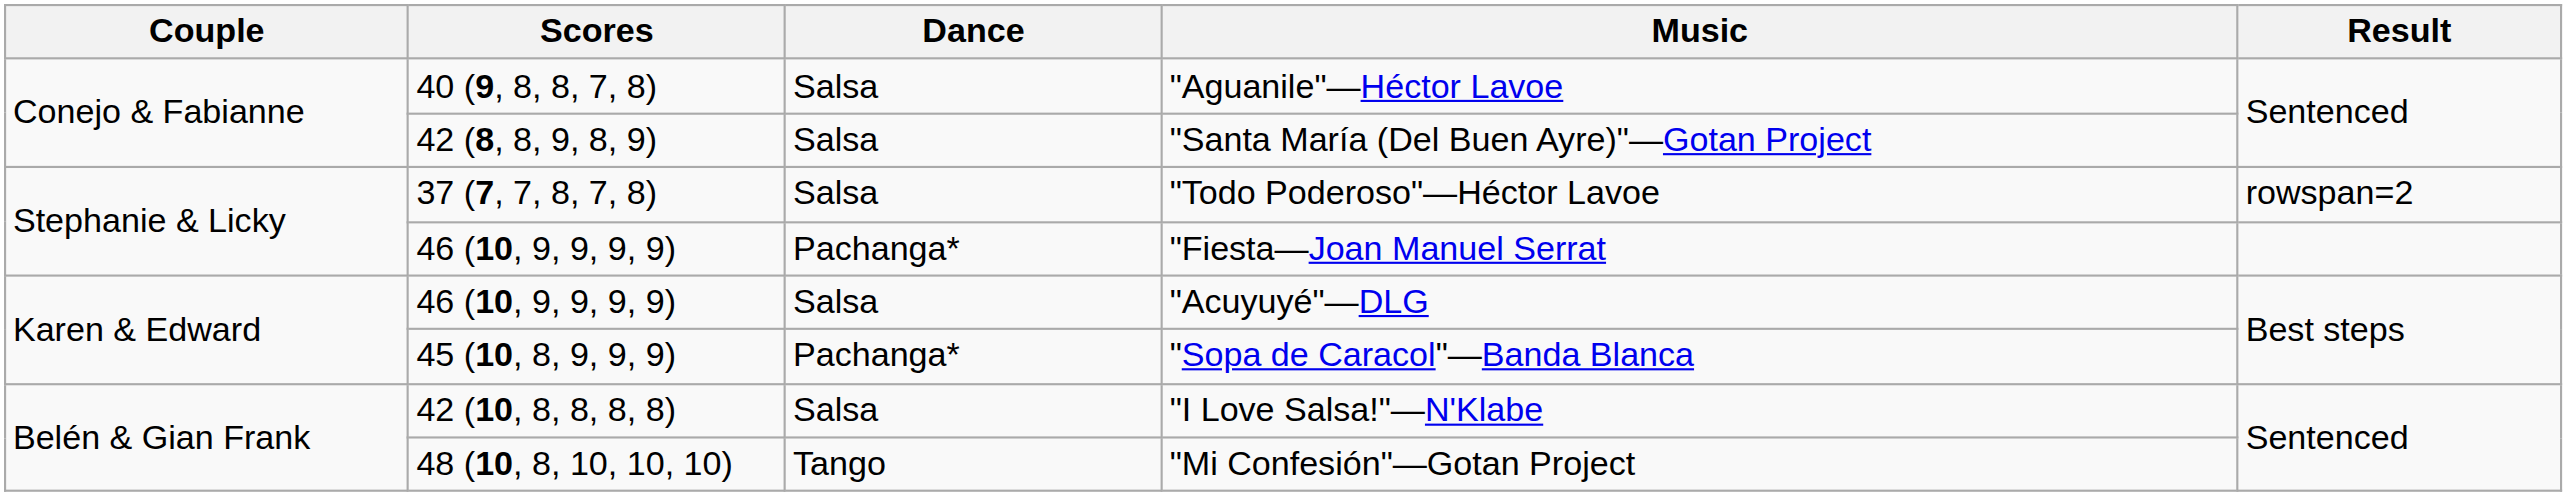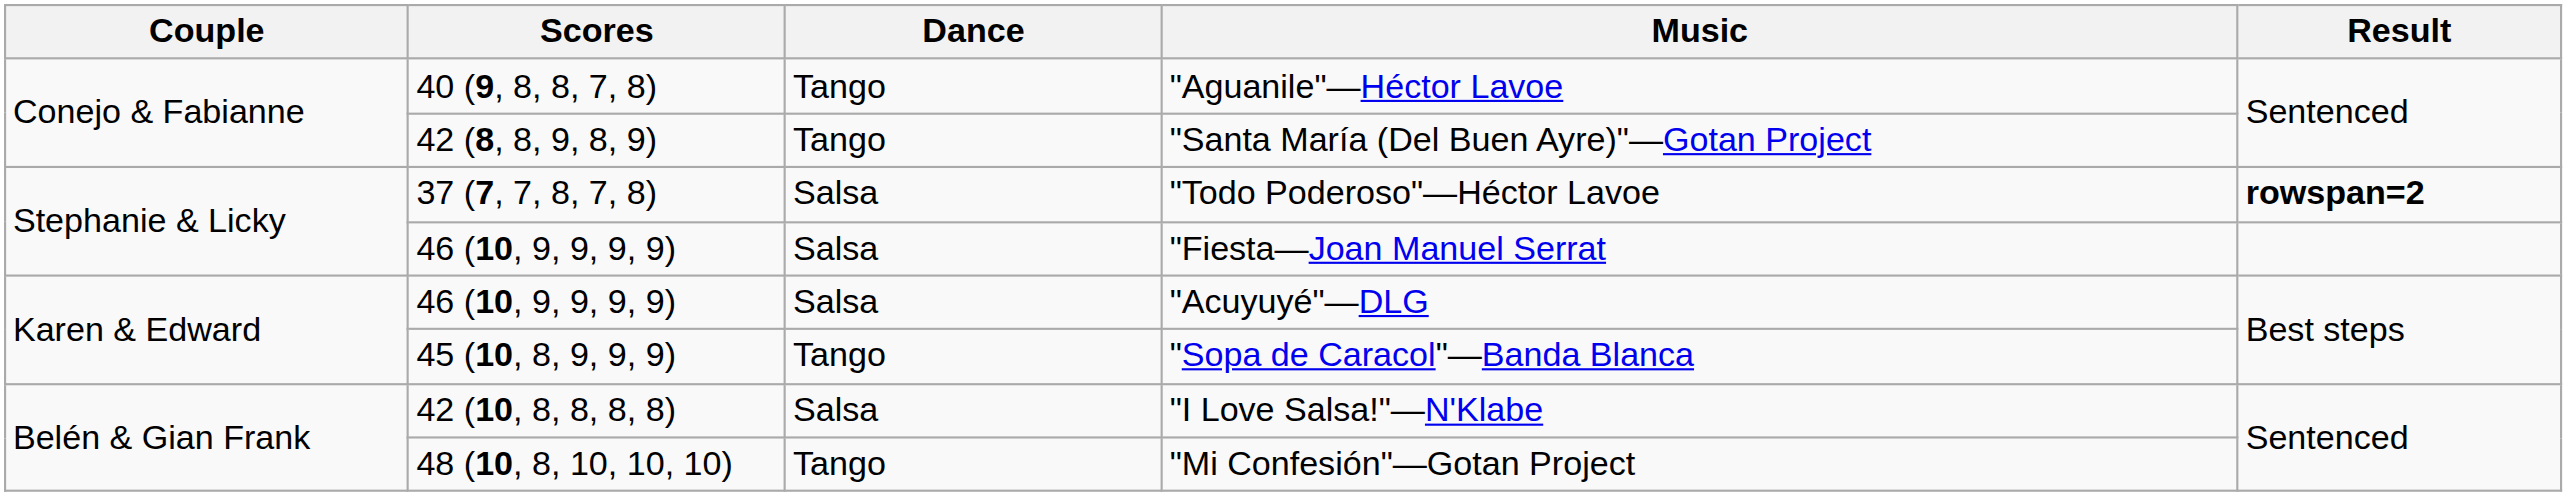(836, 85) Salsa -> (839, 85) Tango
(836, 139) Salsa -> (839, 139) Tango
(2329, 193) normal -> (2335, 193) bold
(876, 247) Pachanga* -> (836, 247) Salsa
(876, 355) Pachanga* -> (839, 355) Tango
